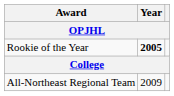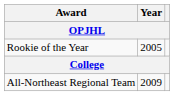(151, 47) bold -> (151, 47) normal
